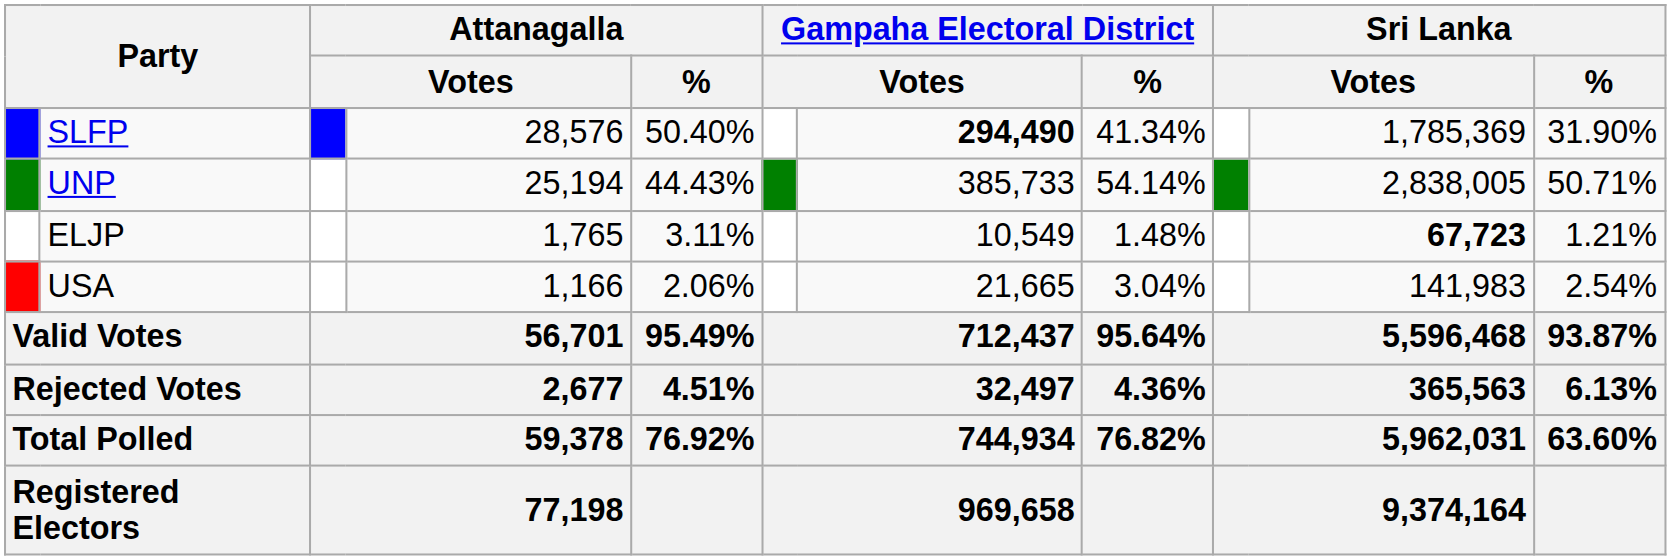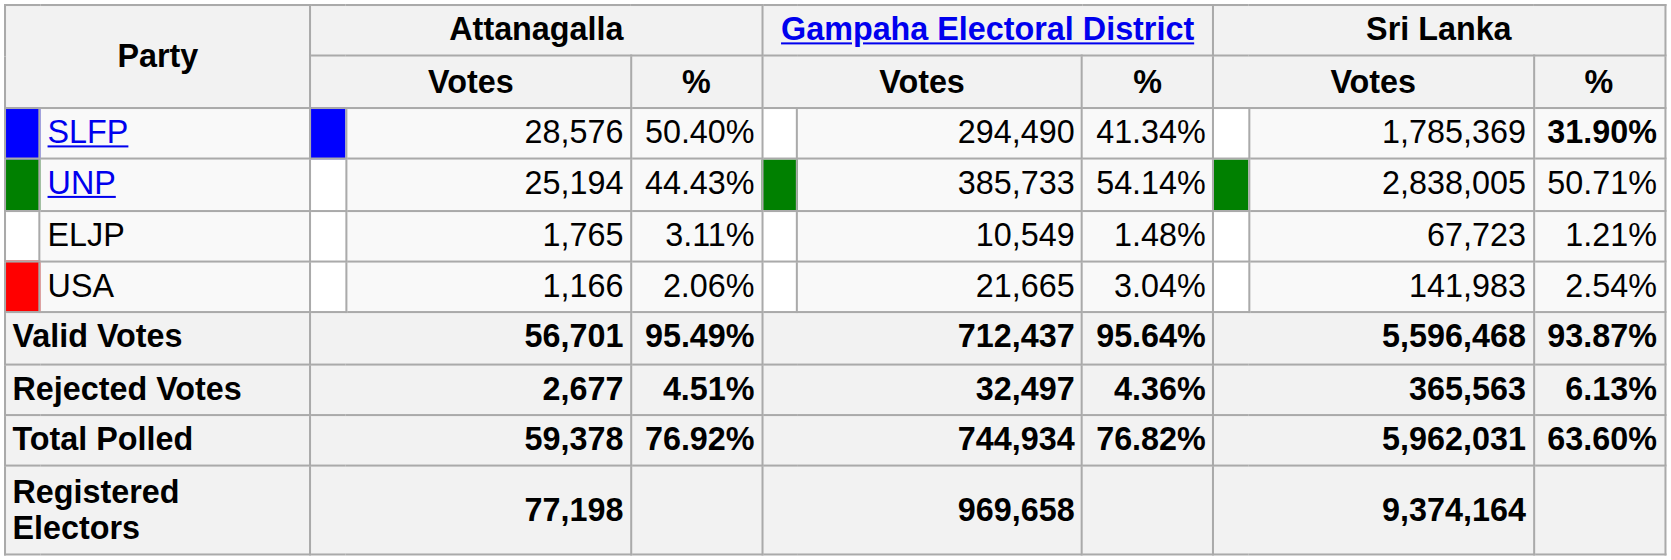(1016, 132) bold -> (1016, 132) normal
(1602, 132) normal -> (1602, 132) bold
(1476, 235) bold -> (1476, 235) normal
